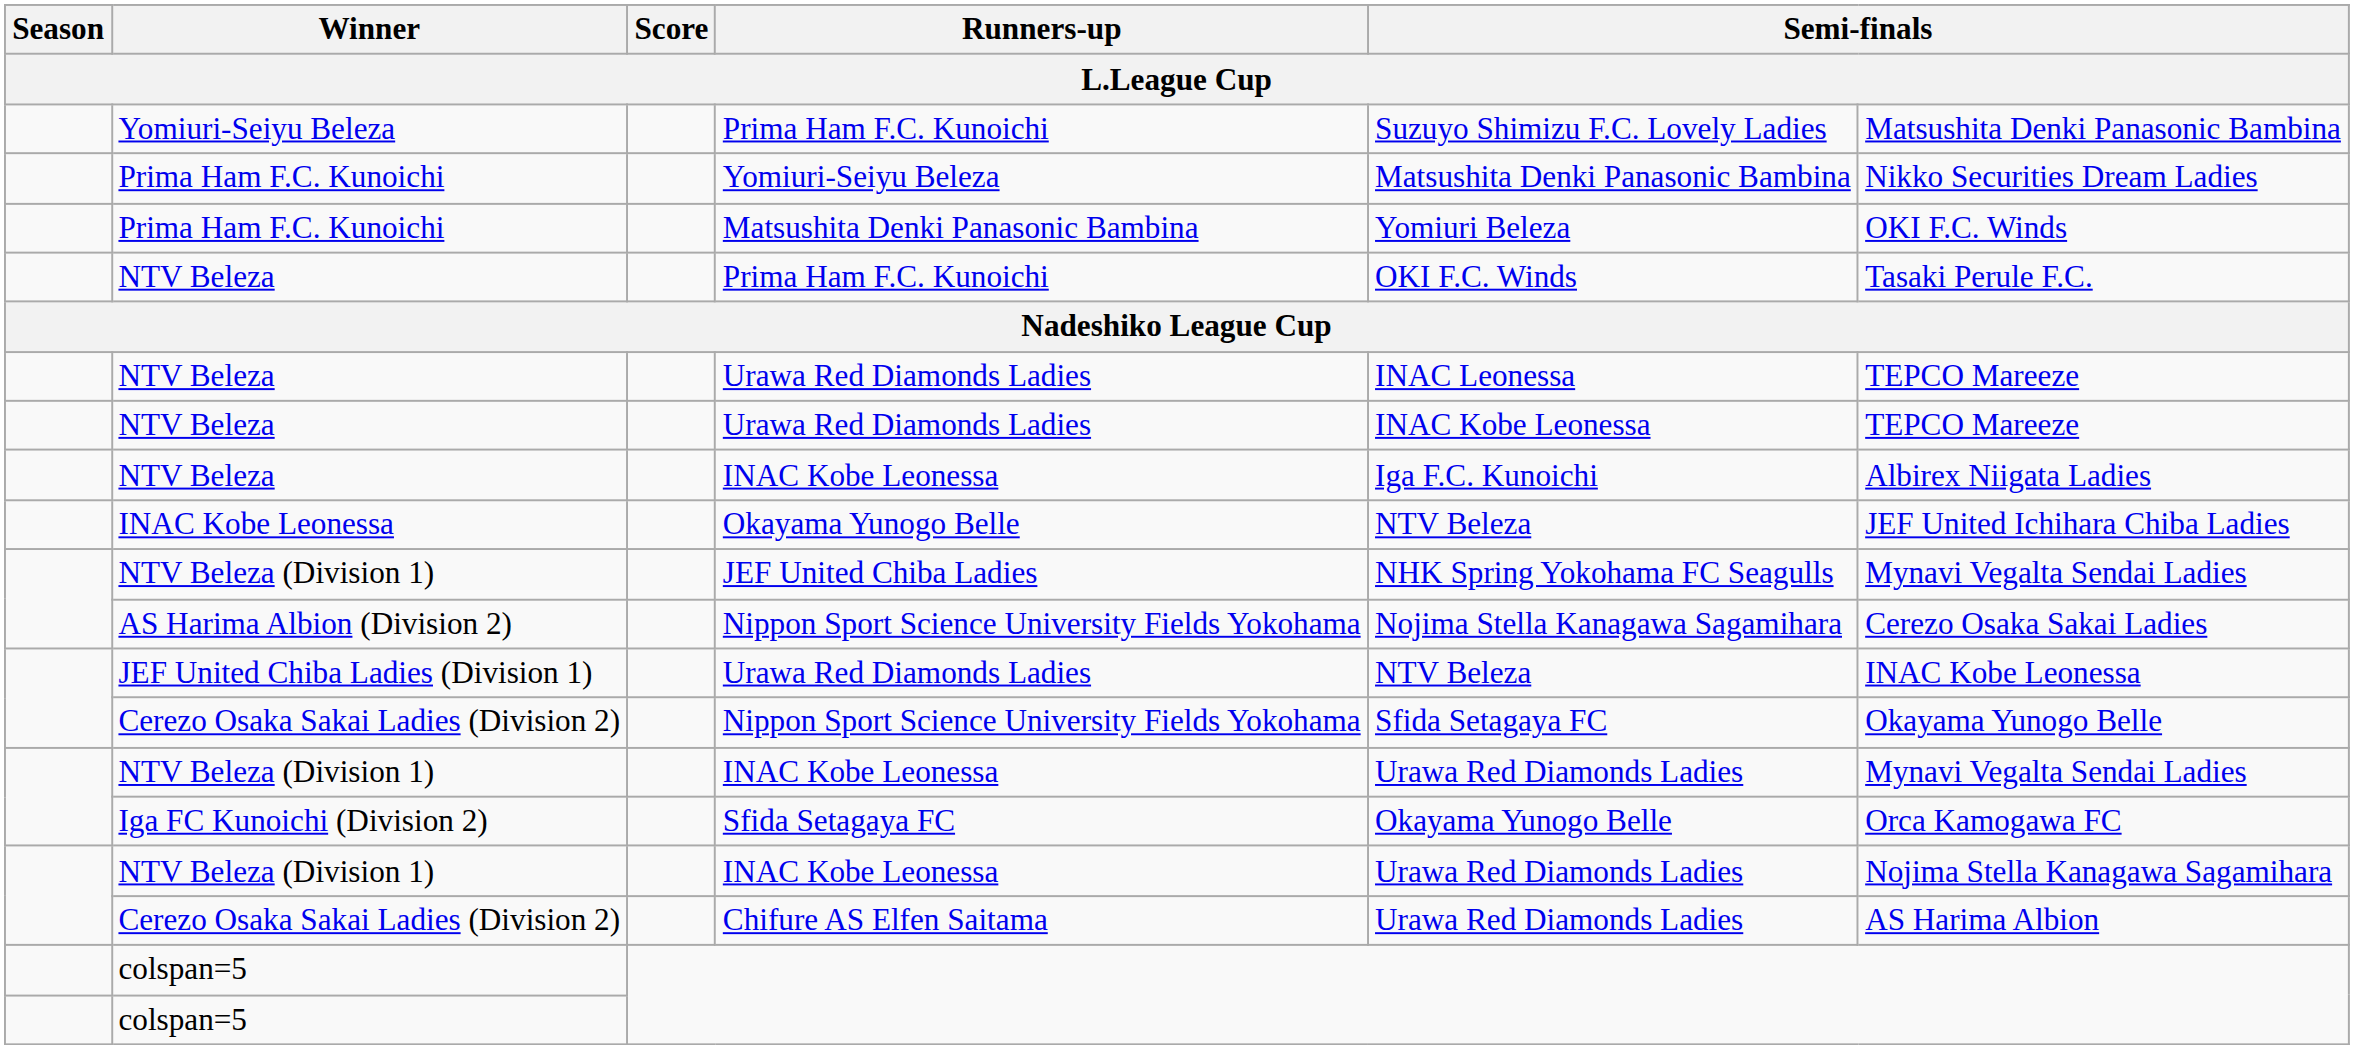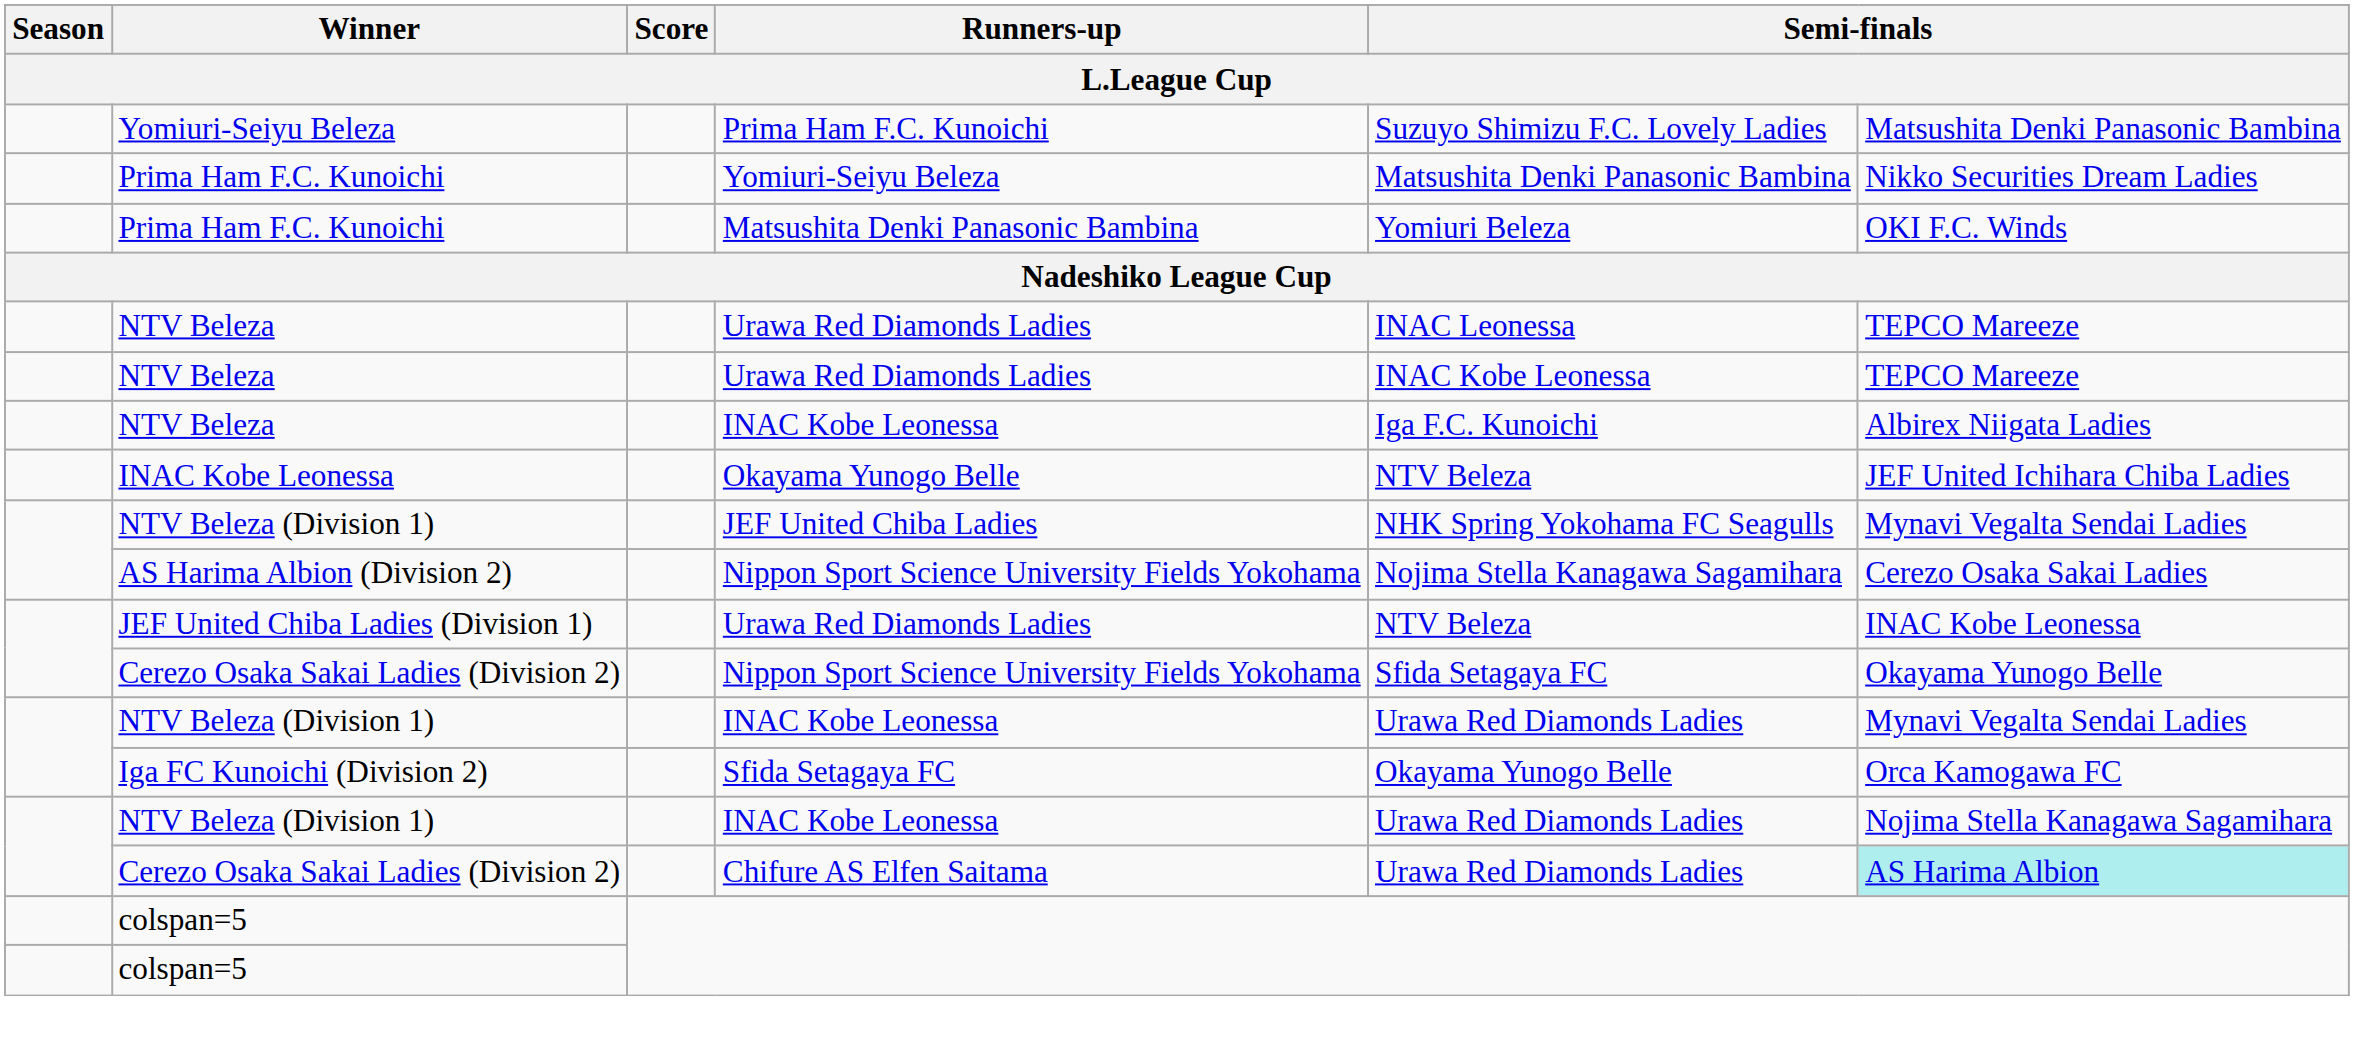- row: (197, 276)
(1982, 919) no background -> (1982, 870) paleturquoise background
